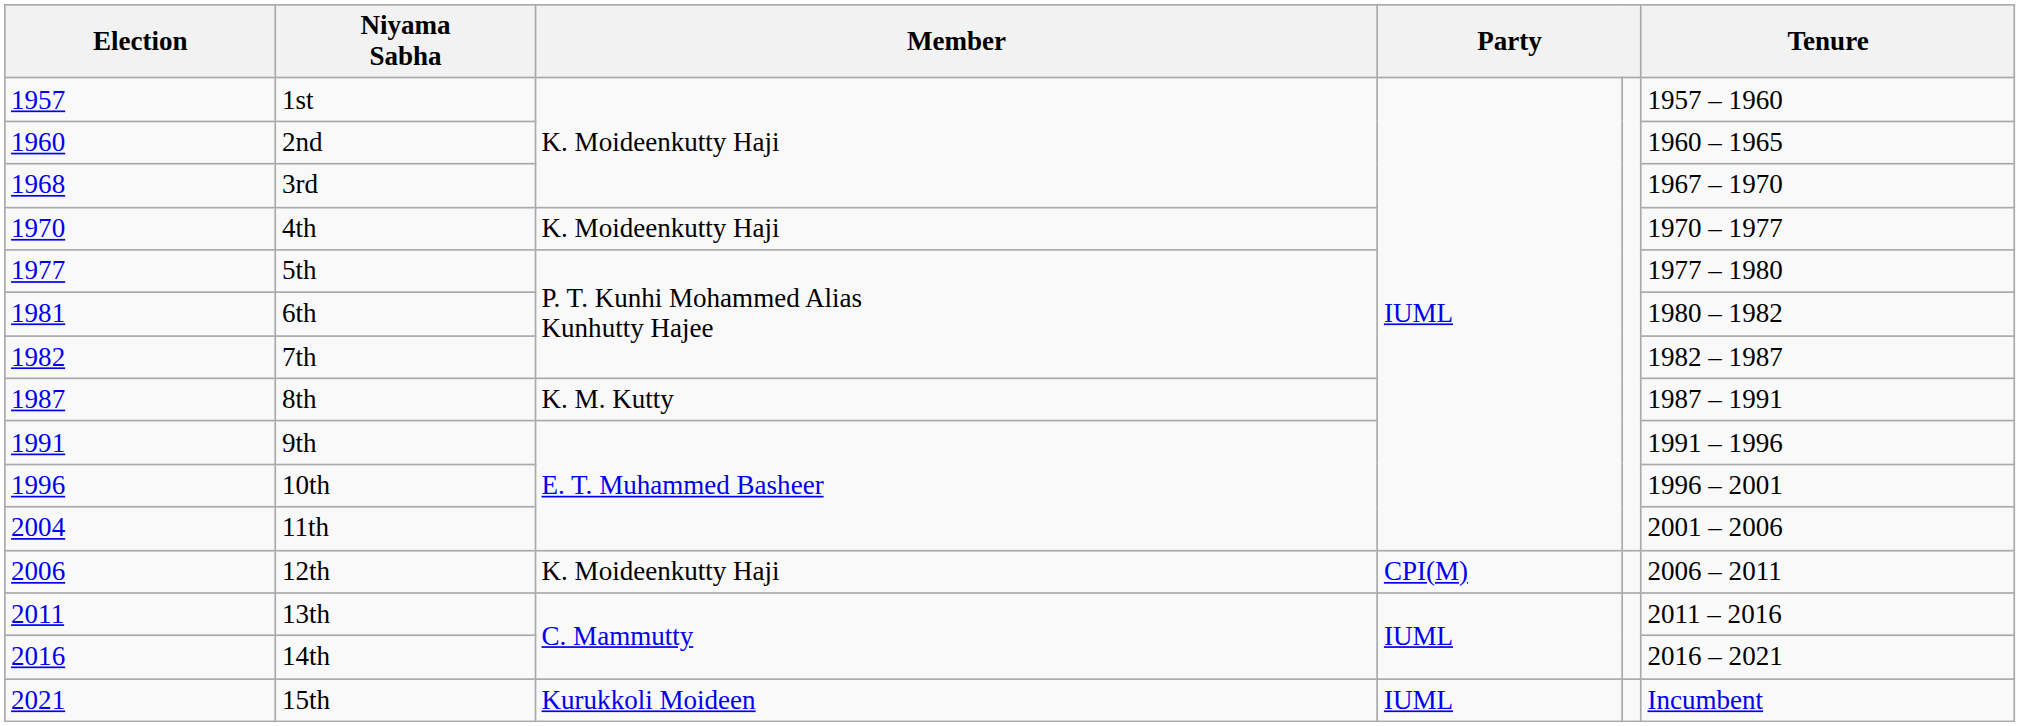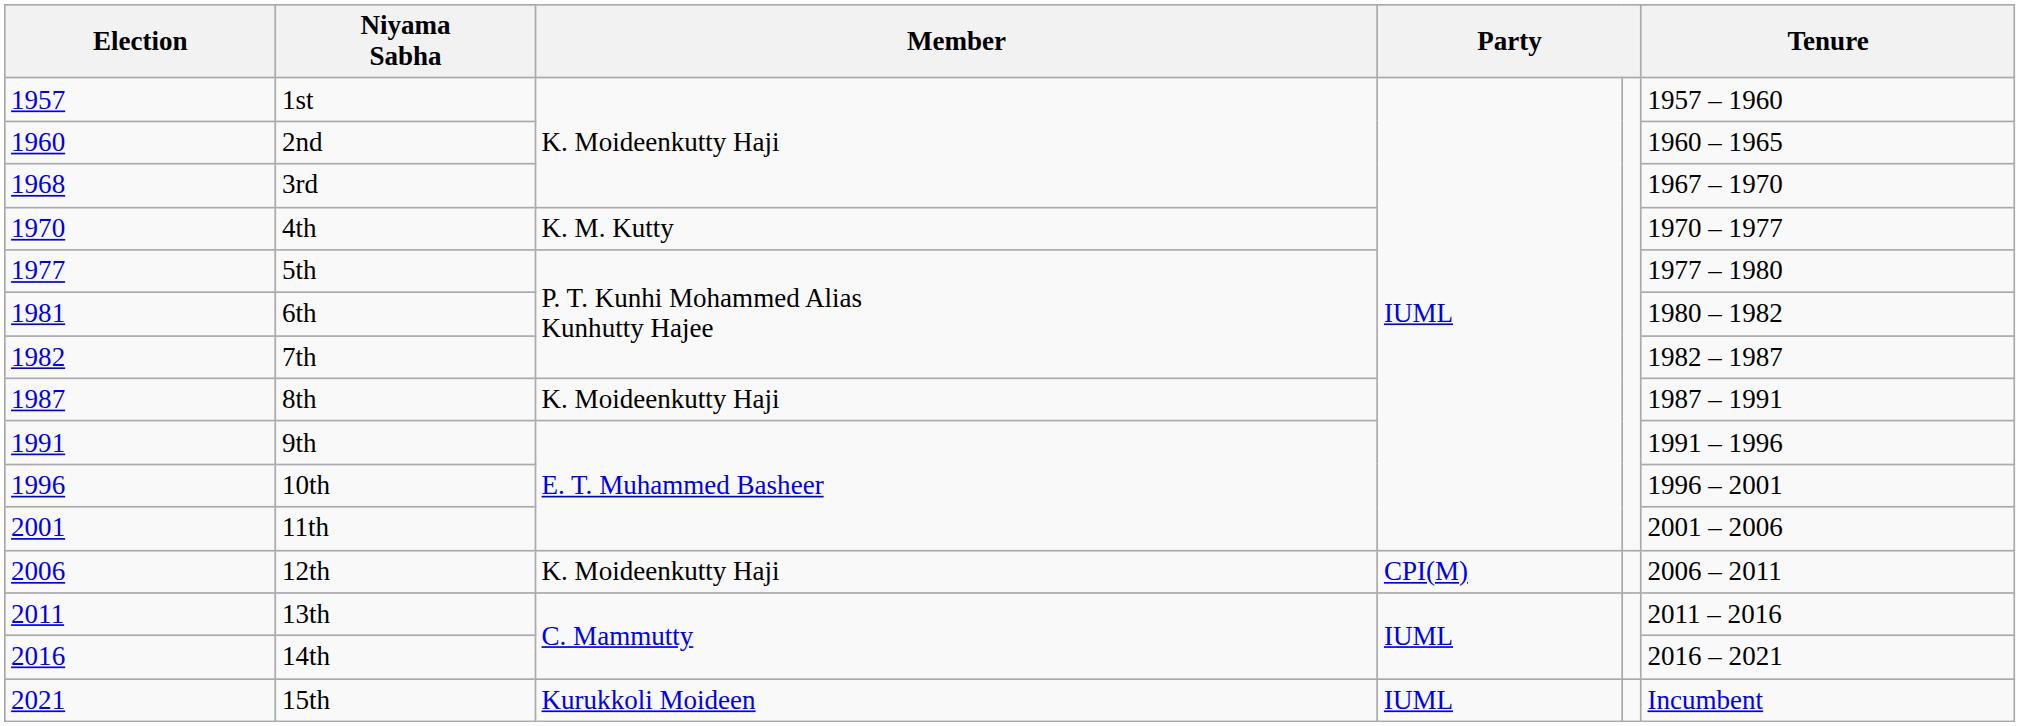(661, 227) K. Moideenkutty Haji -> (608, 227) K. M. Kutty
(608, 399) K. M. Kutty -> (661, 399) K. Moideenkutty Haji
(38, 528) 2004 -> (38, 528) 2001
